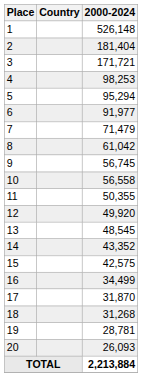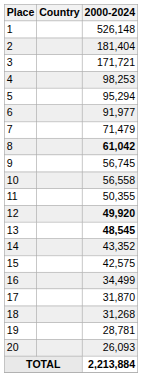(119, 146) normal -> (119, 146) bold
(119, 213) normal -> (119, 213) bold
(119, 230) normal -> (119, 230) bold
